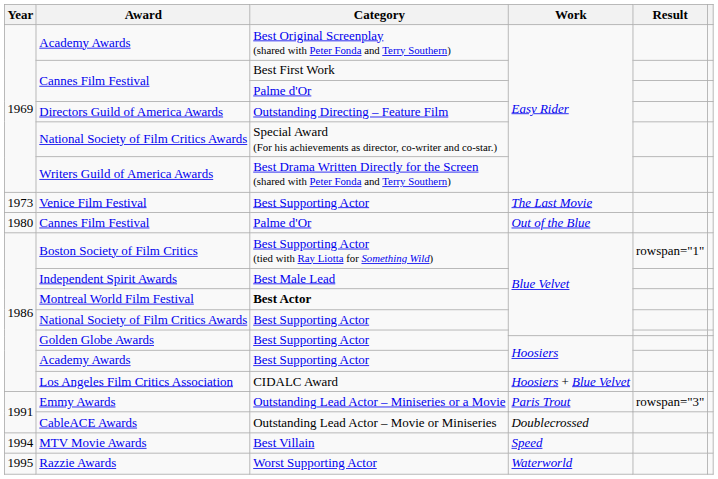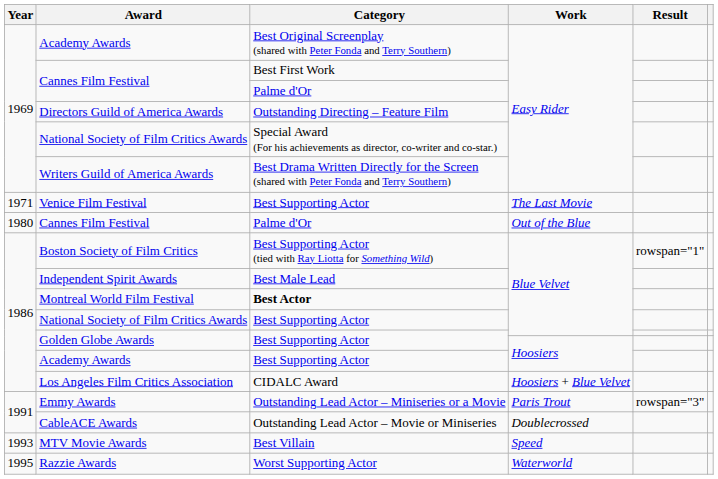(20, 202) 1973 -> (20, 202) 1971
(20, 443) 1994 -> (20, 443) 1993
